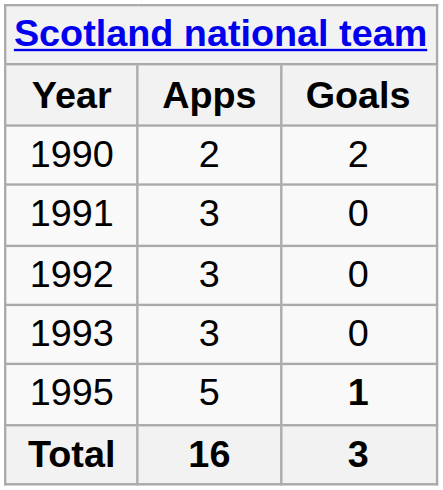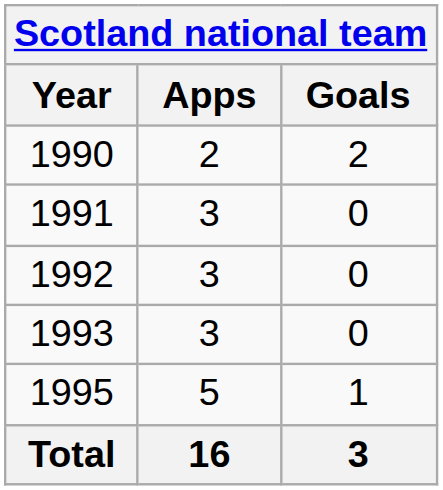(358, 393) bold -> (358, 393) normal
